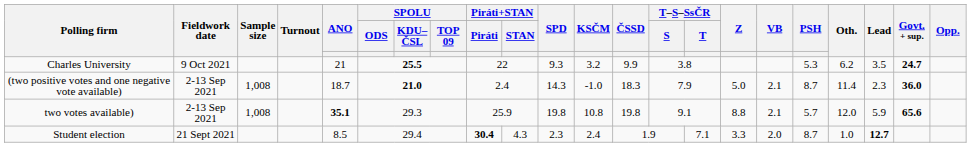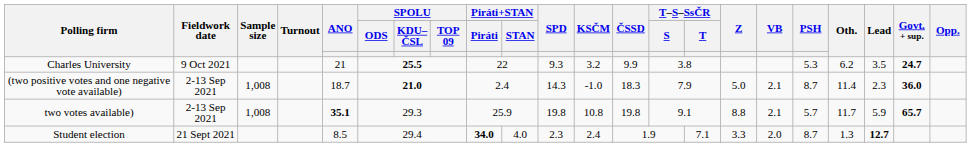(847, 113) 12.0 -> (847, 113) 11.7
(912, 113) 65.6 -> (912, 113) 65.7
(484, 134) 30.4 -> (484, 134) 34.0
(520, 134) 4.3 -> (520, 134) 4.0
(847, 134) 1.0 -> (847, 134) 1.3
